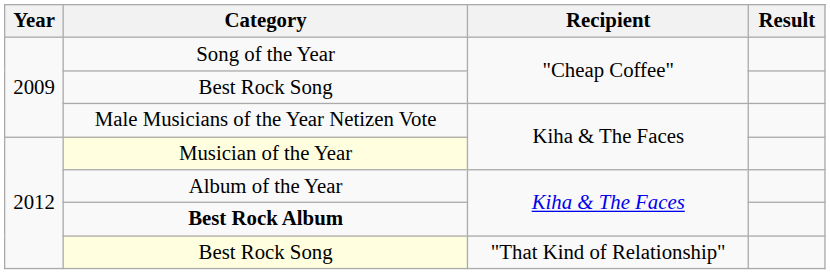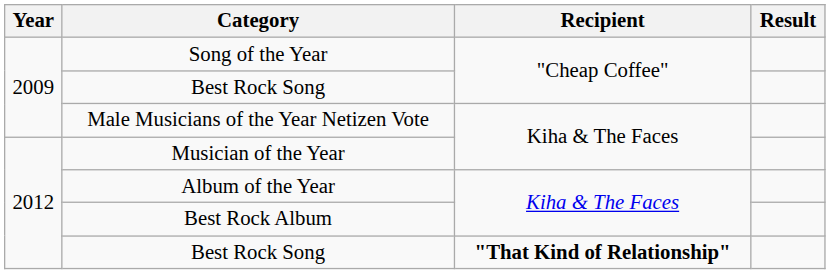(266, 152) lightyellow background -> (258, 152) no background
(266, 218) bold -> (258, 218) normal
(266, 251) lightyellow background -> (258, 251) no background
(608, 251) normal -> (603, 251) bold
